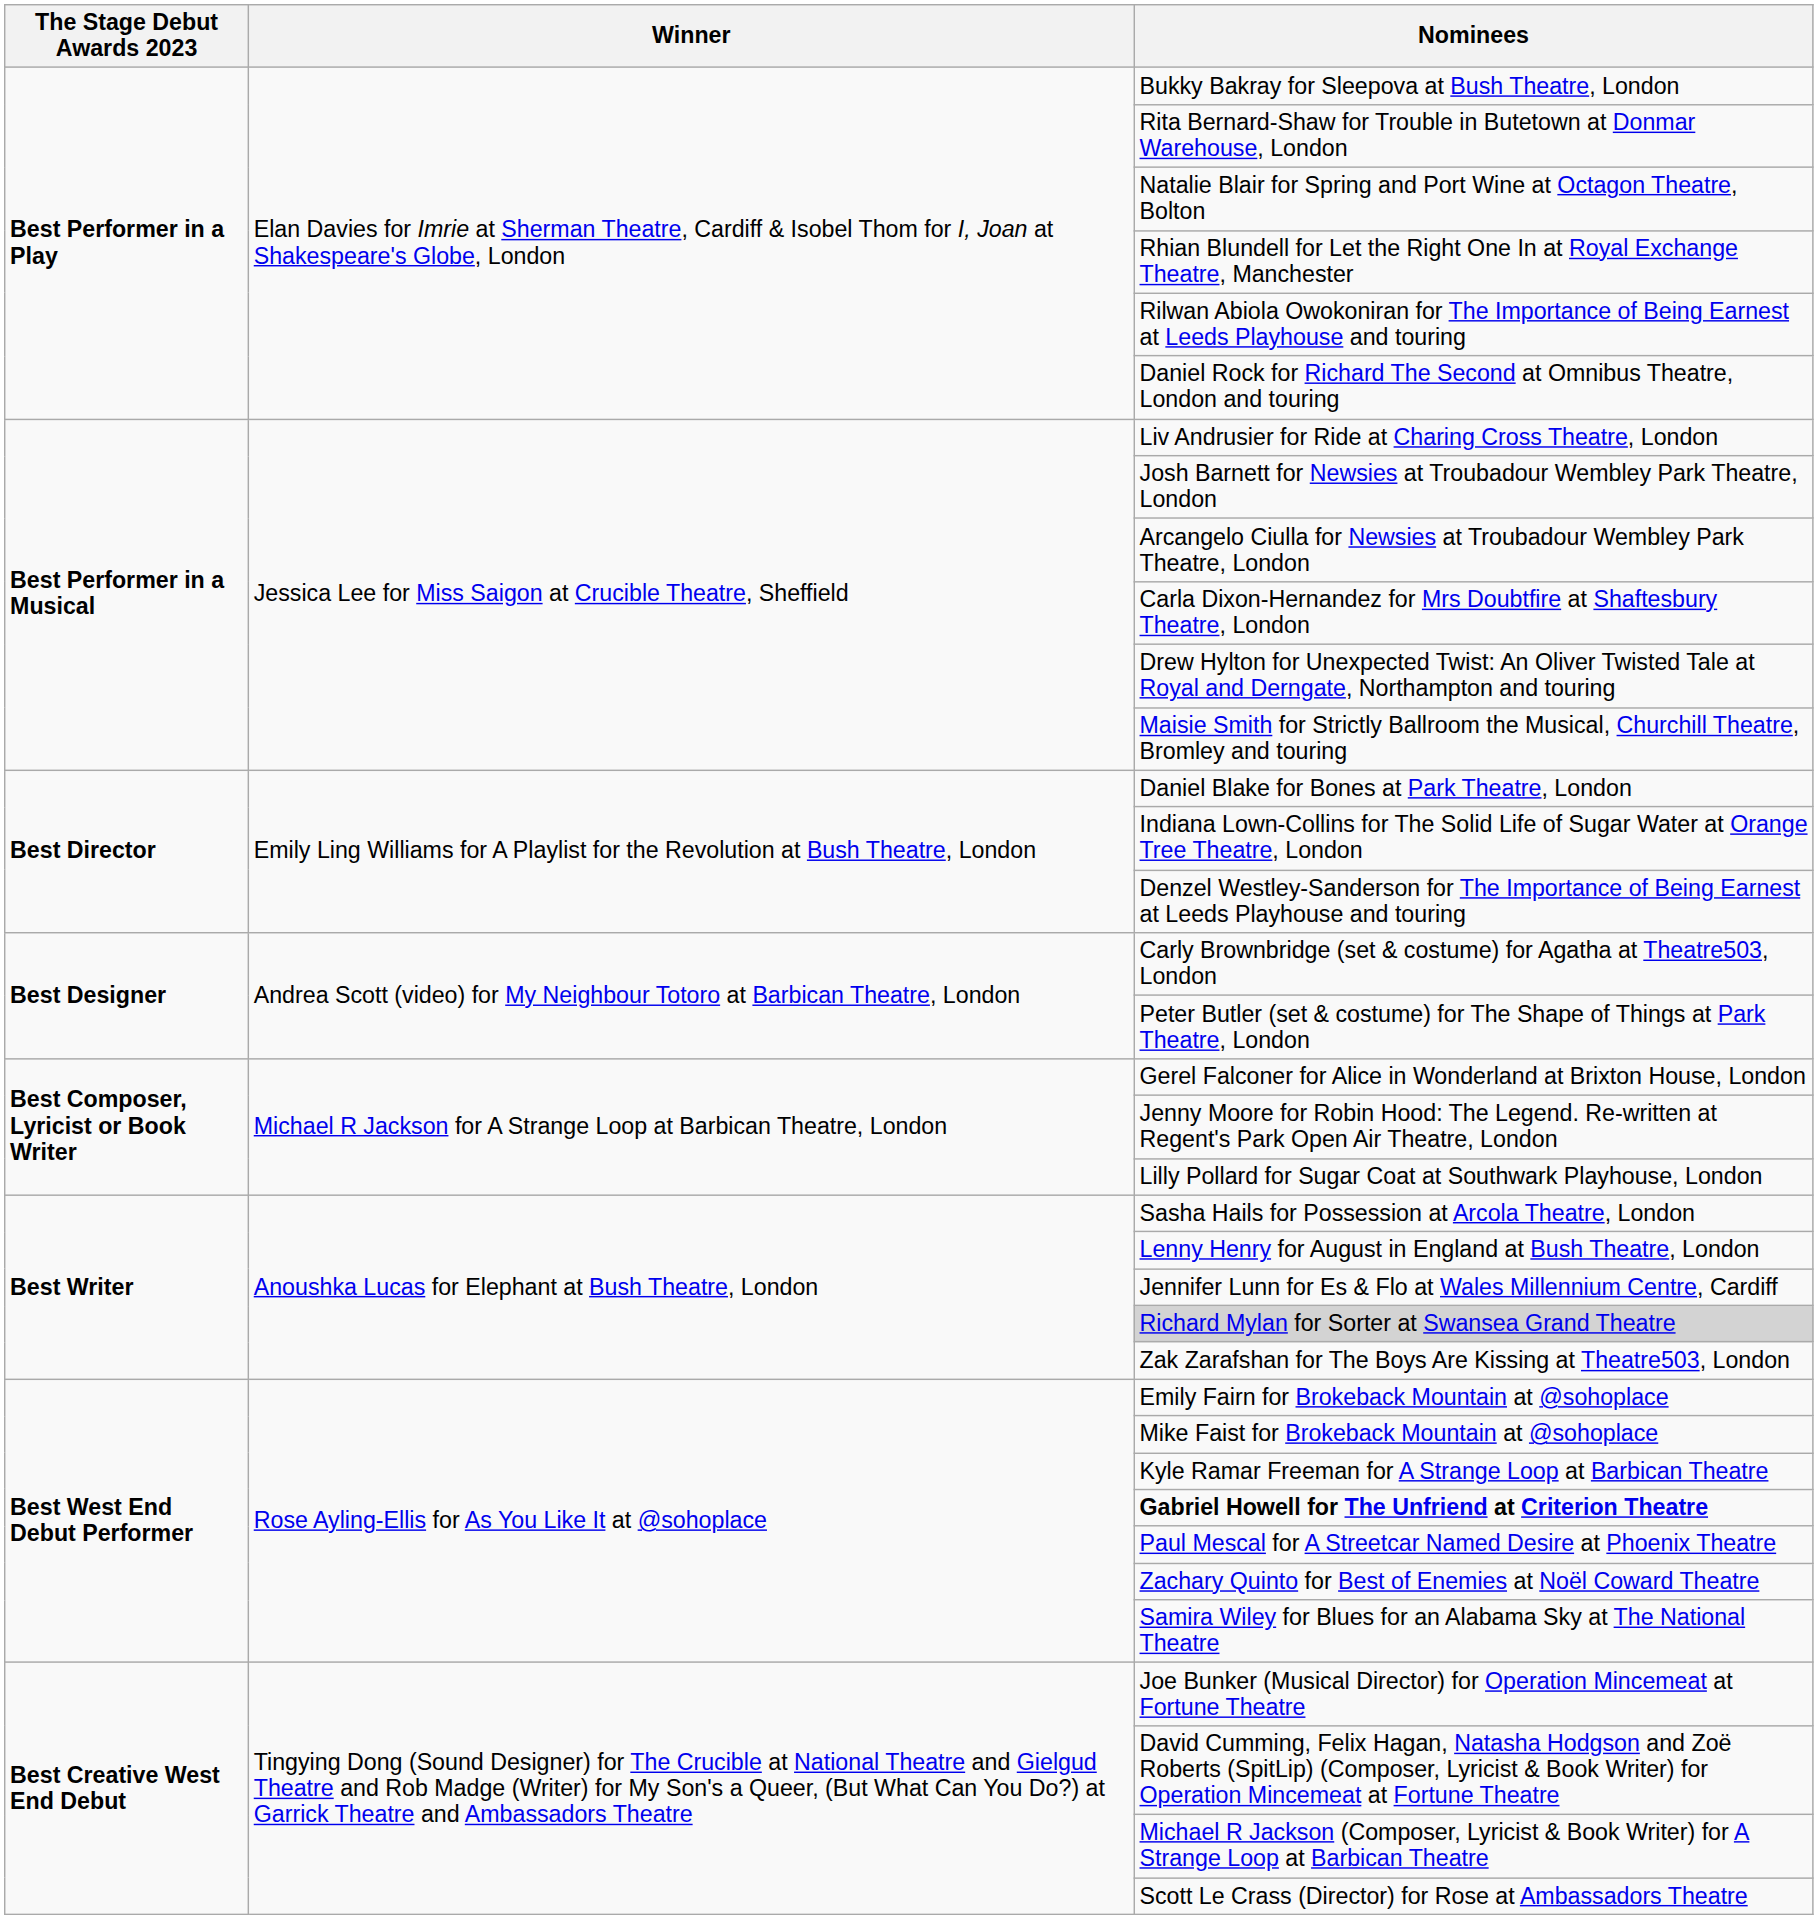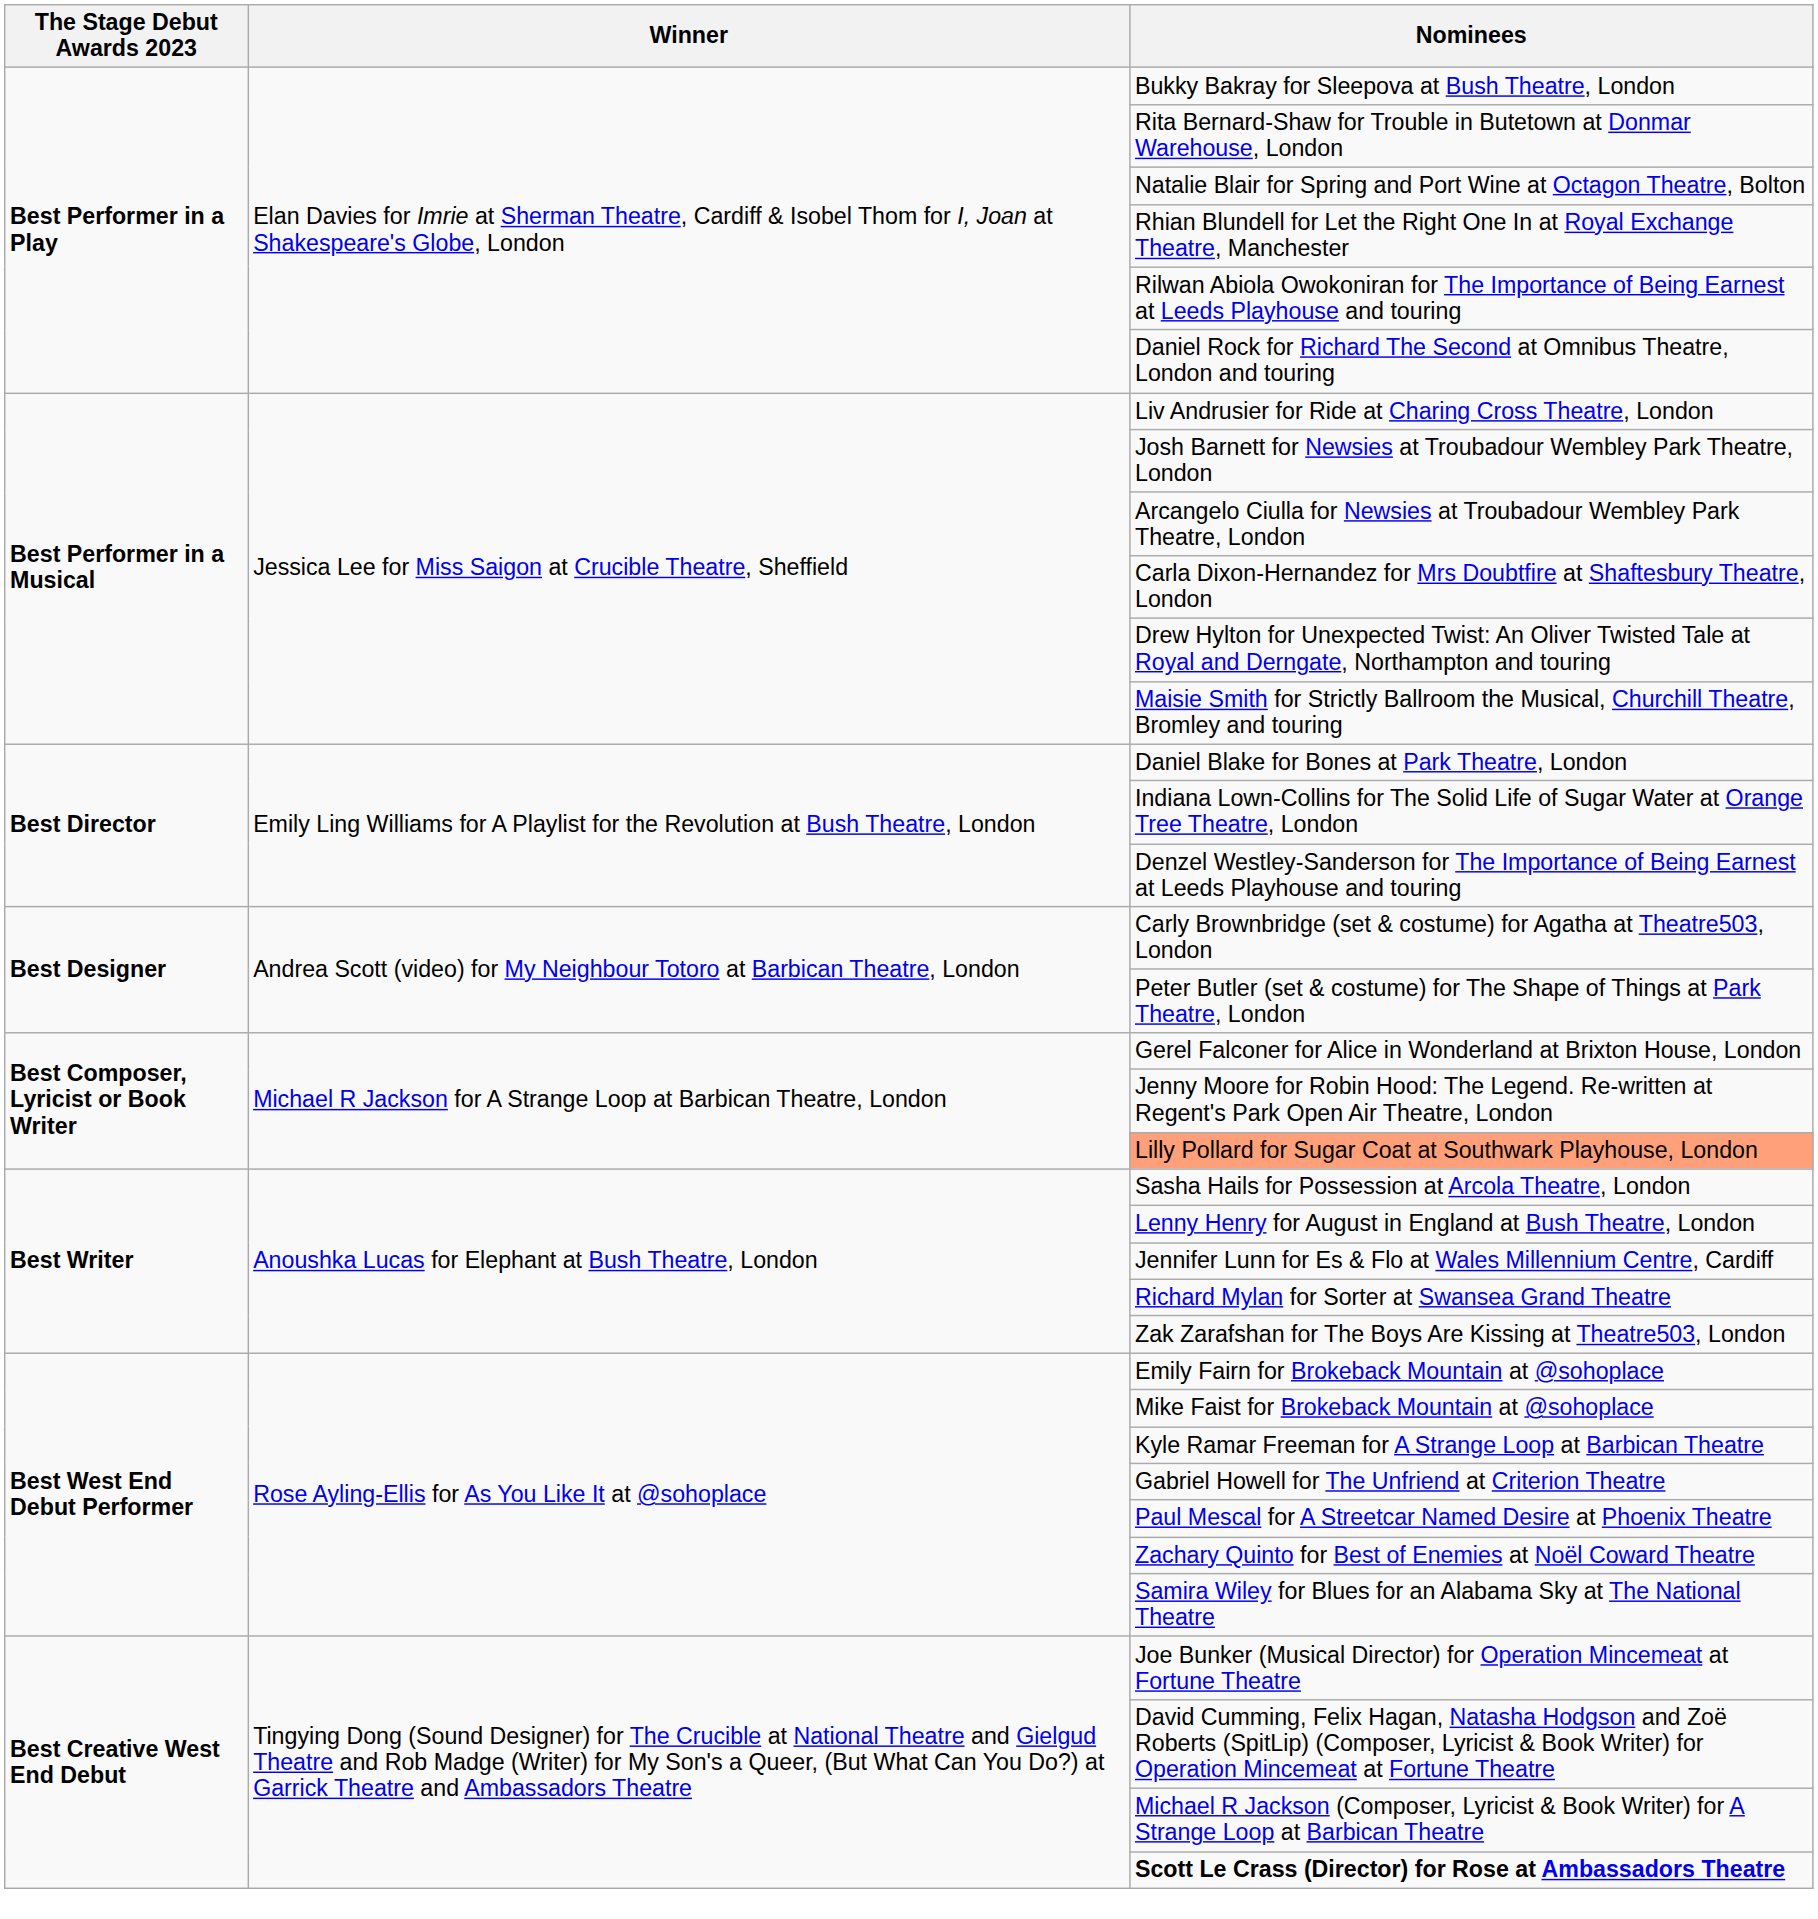(1451, 1176) no background -> (1446, 1150) lightsalmon background
(1408, 1323) lightgrey background -> (1403, 1297) no background
(1424, 1507) bold -> (1400, 1481) normal
(1444, 1895) normal -> (1460, 1869) bold
